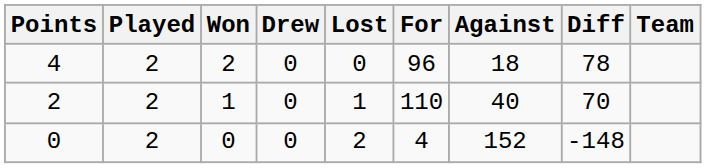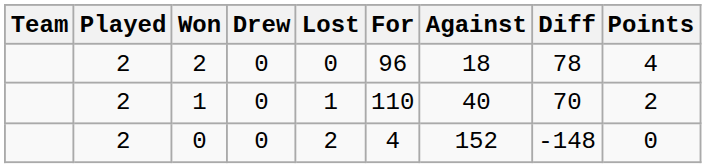columns swapped: (665, 25) <-> (54, 25)
